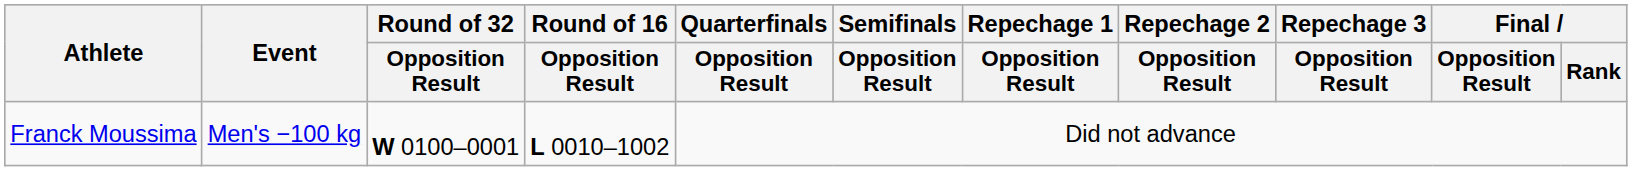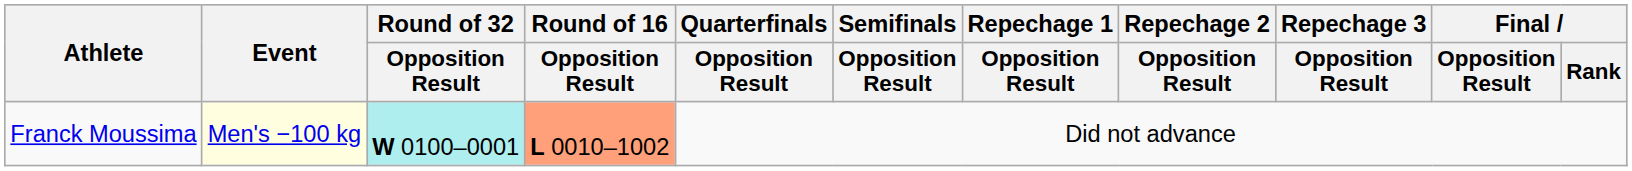(284, 134) no background -> (284, 134) lightyellow background
(446, 147) no background -> (446, 147) paleturquoise background
(600, 147) no background -> (600, 147) lightsalmon background
